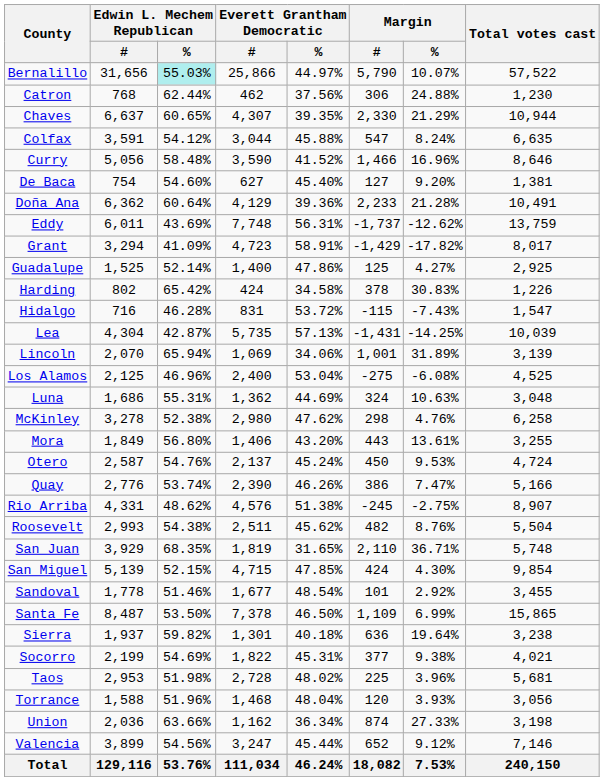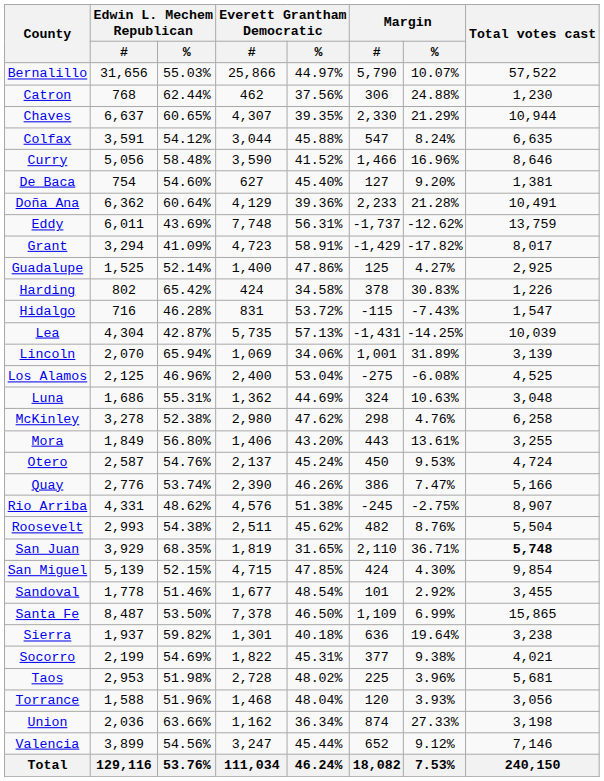(187, 74) paleturquoise background -> (187, 74) no background
(533, 549) normal -> (533, 549) bold
